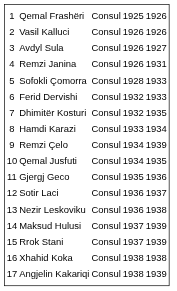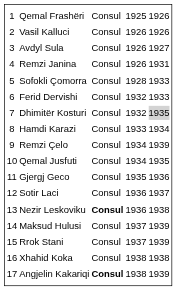(156, 112) no background -> (159, 112) lightgrey background
(106, 209) normal -> (107, 209) bold
(106, 274) normal -> (107, 274) bold
